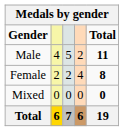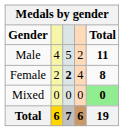(69, 75) normal -> (69, 75) bold
(103, 95) no background -> (103, 95) lightgreen background
